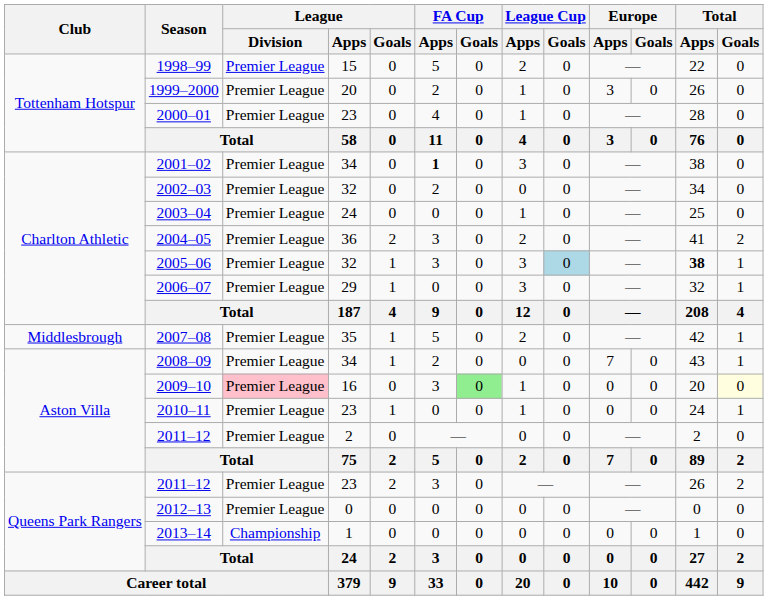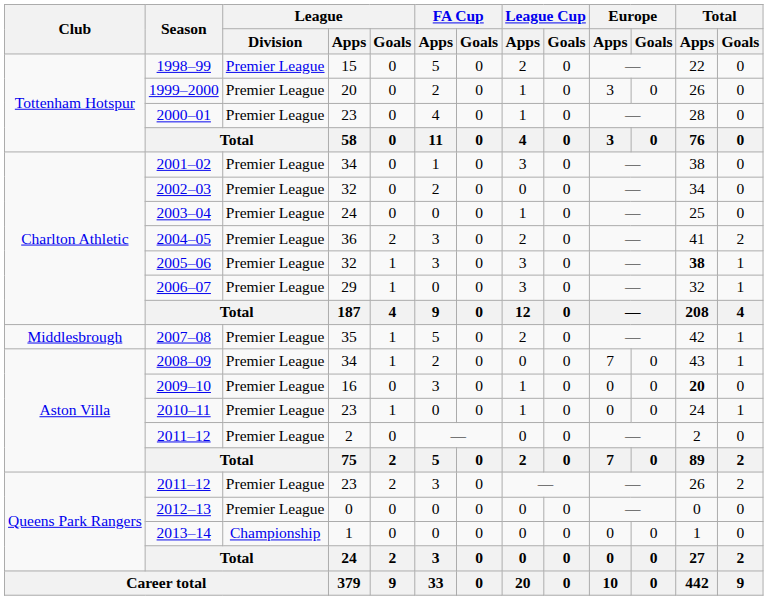(436, 164) bold -> (436, 164) normal
(567, 262) lightblue background -> (567, 262) no background
(275, 386) pink background -> (275, 386) no background
(479, 386) lightgreen background -> (479, 386) no background
(697, 386) normal -> (697, 386) bold
(740, 386) lightyellow background -> (740, 386) no background
